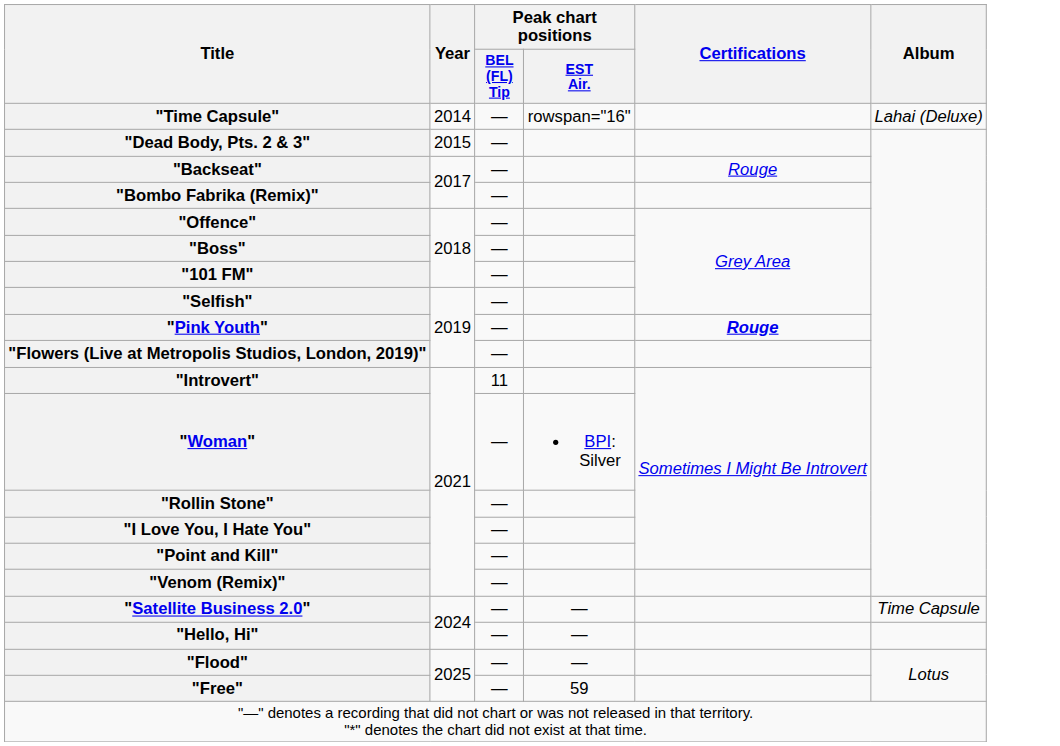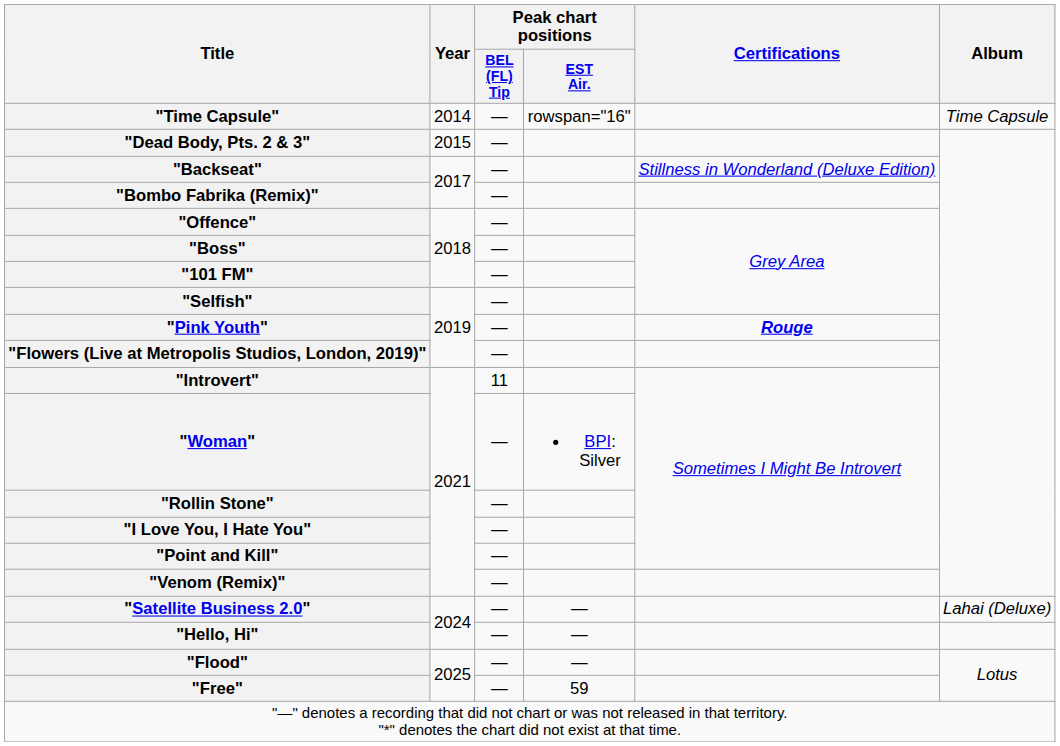(929, 116) Lahai (Deluxe) -> (997, 116) Time Capsule
(753, 169) Rouge -> (787, 169) Stillness in Wonderland (Deluxe Edition)
(929, 609) Time Capsule -> (997, 609) Lahai (Deluxe)
